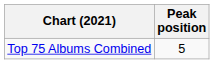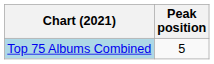(79, 48) no background -> (79, 48) lightblue background
